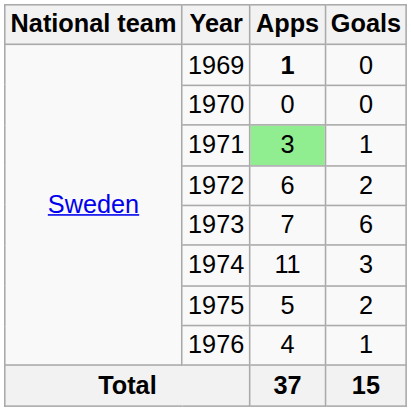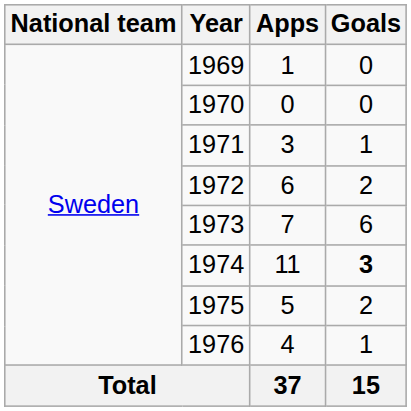(288, 64) bold -> (288, 64) normal
(288, 144) lightgreen background -> (288, 144) no background
(366, 265) normal -> (366, 265) bold
